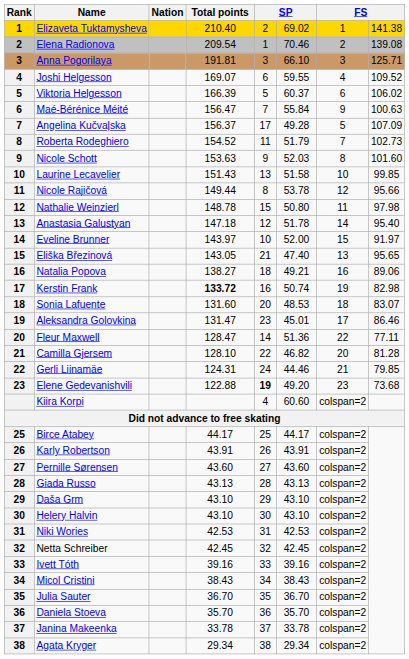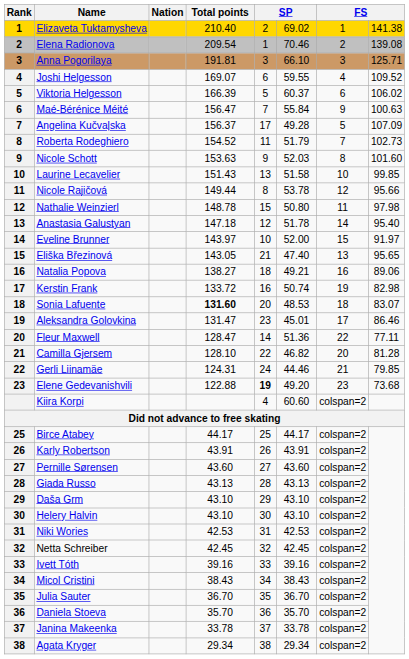(220, 288) bold -> (220, 288) normal
(220, 304) normal -> (220, 304) bold
